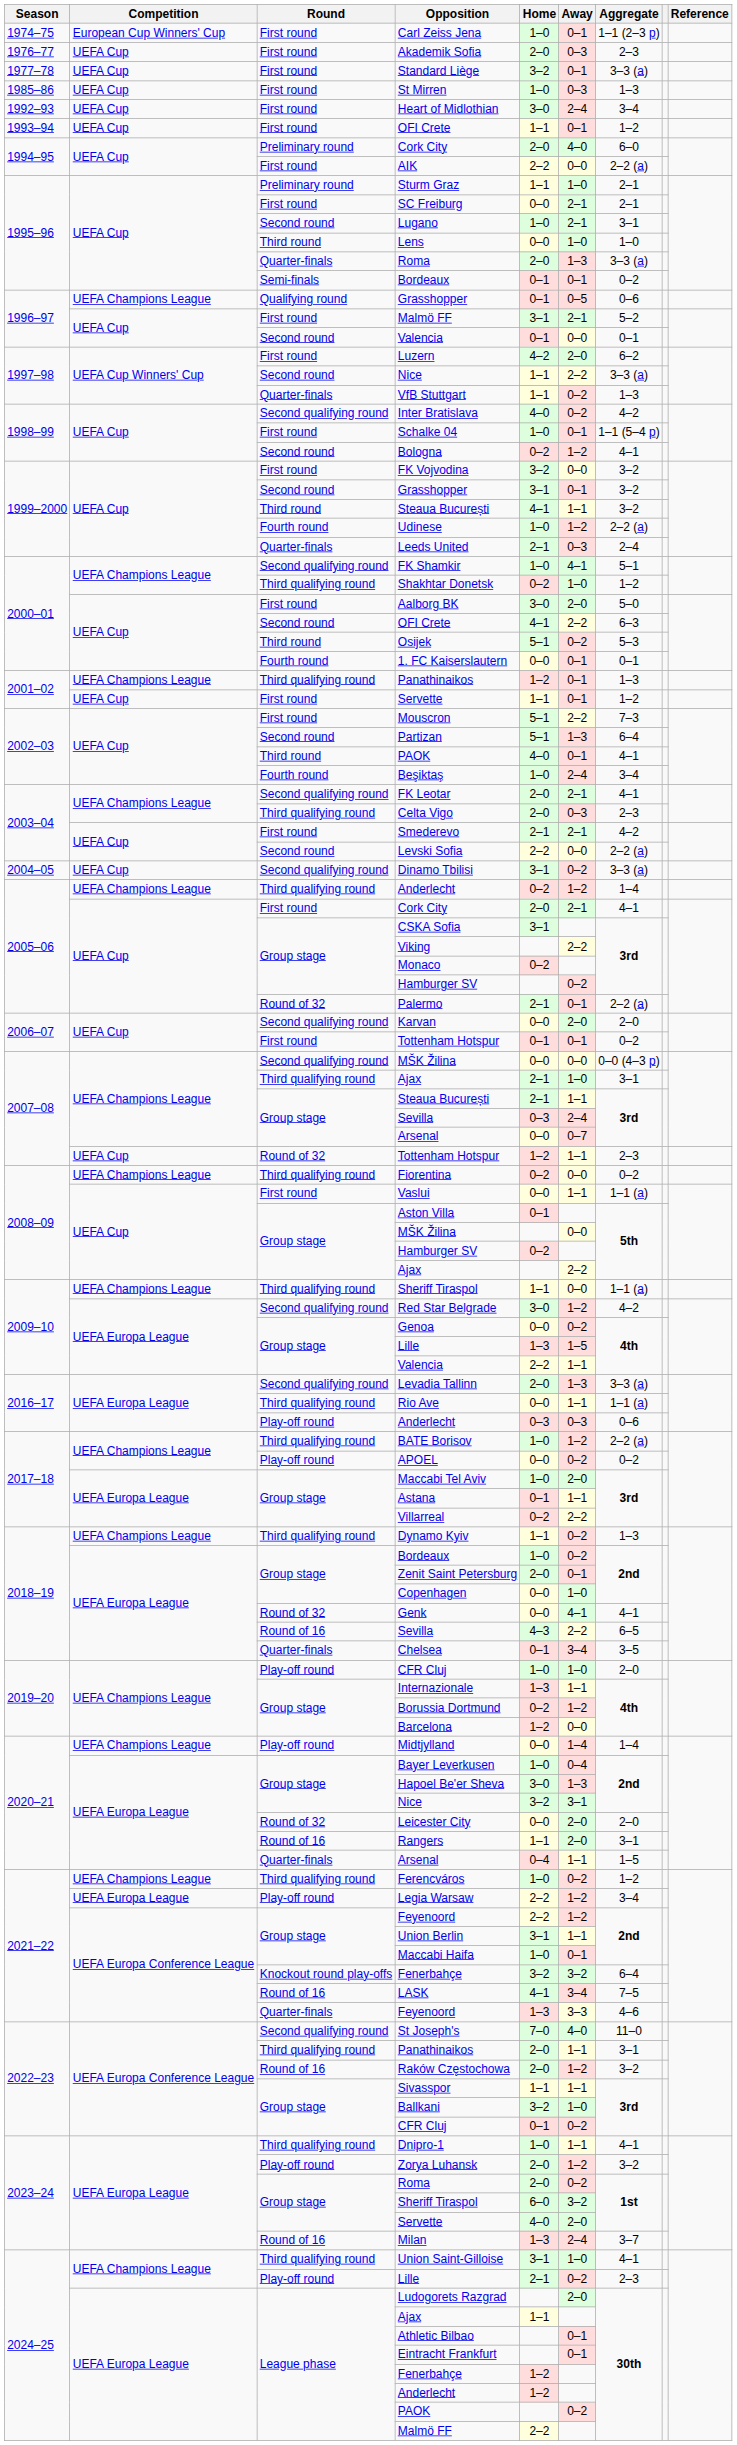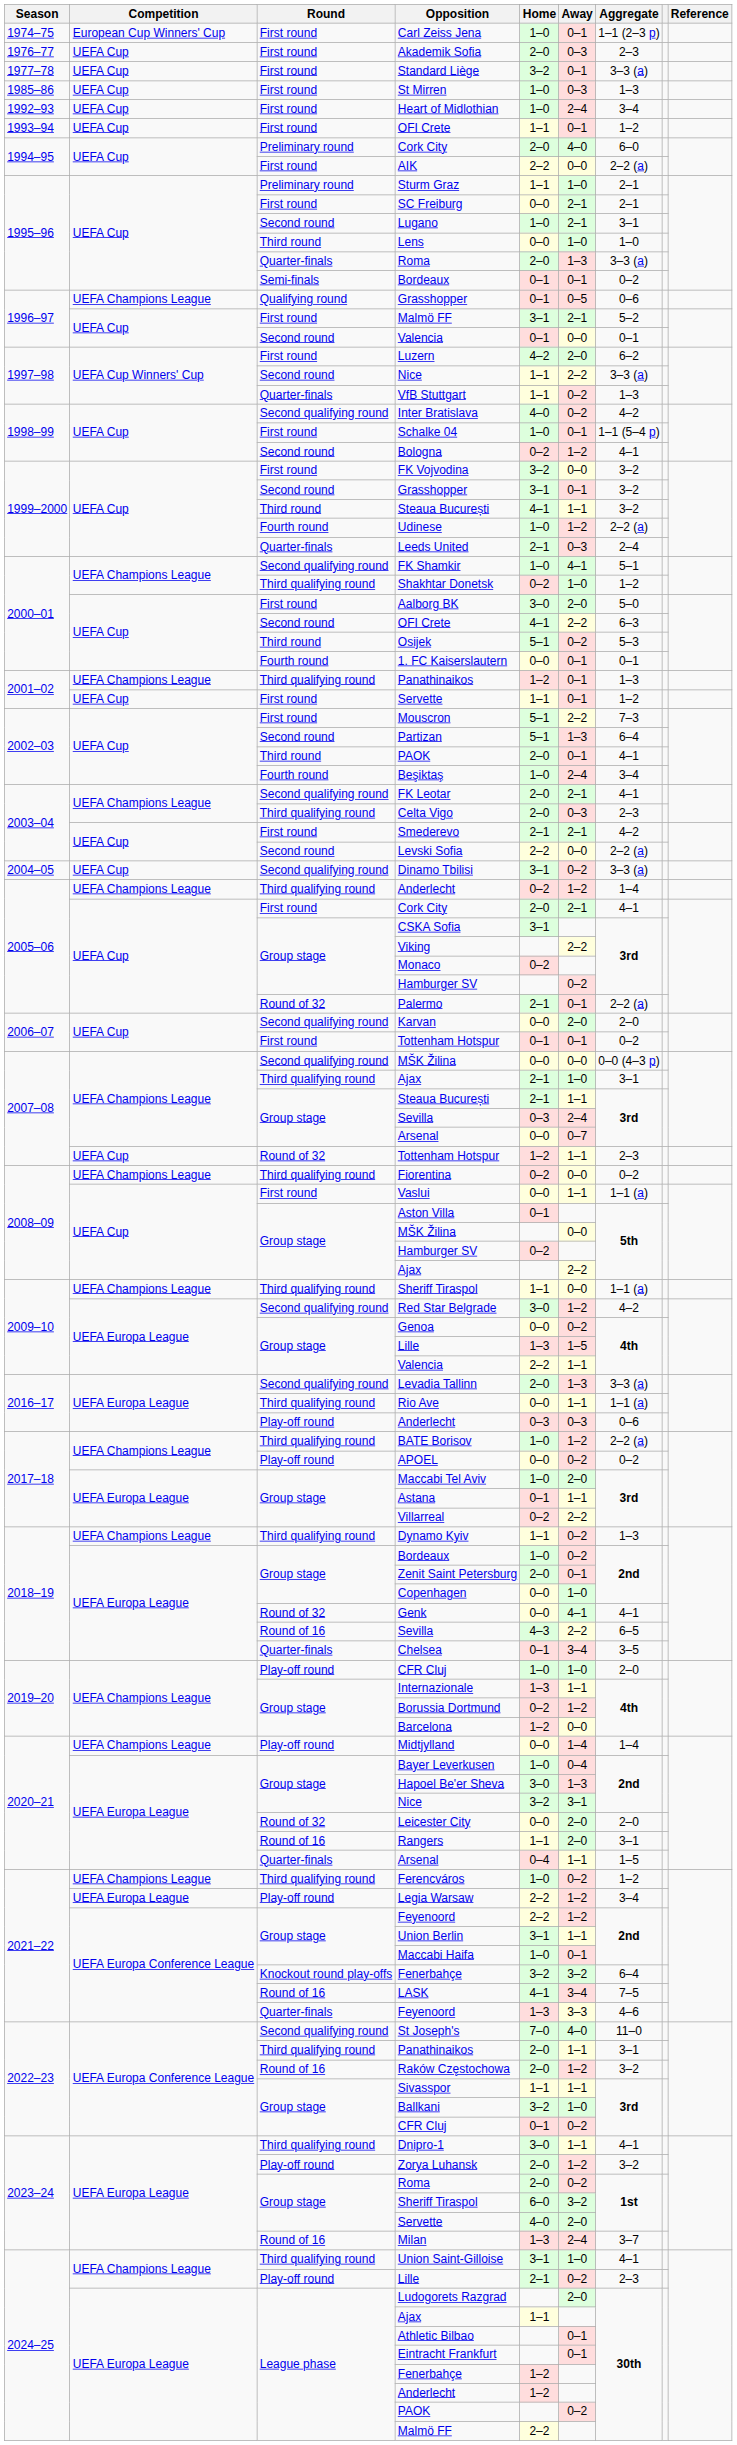(539, 109) 3–0 -> (539, 109) 1–0
(539, 756) 4–0 -> (539, 756) 2–0
(539, 2145) 1–0 -> (539, 2145) 3–0
